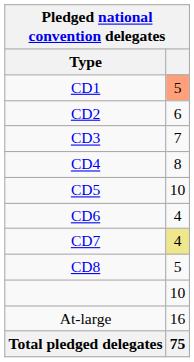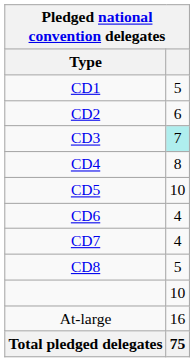(178, 87) lightsalmon background -> (178, 87) no background
(178, 138) no background -> (178, 138) paleturquoise background
(178, 241) khaki background -> (178, 241) no background
